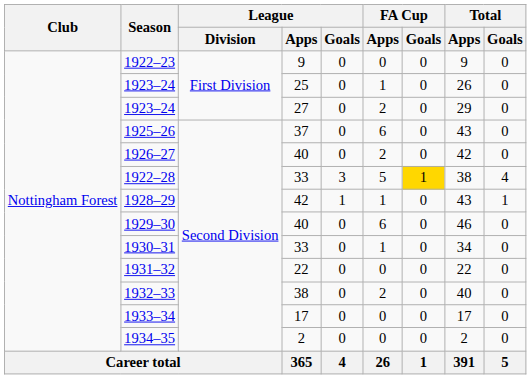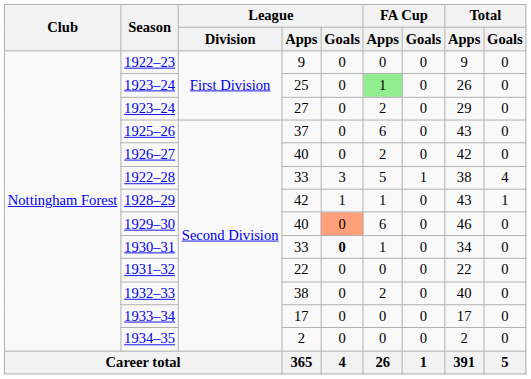(383, 85) no background -> (383, 85) lightgreen background
(423, 177) gold background -> (423, 177) no background
(342, 223) no background -> (342, 223) lightsalmon background
(342, 246) normal -> (342, 246) bold
